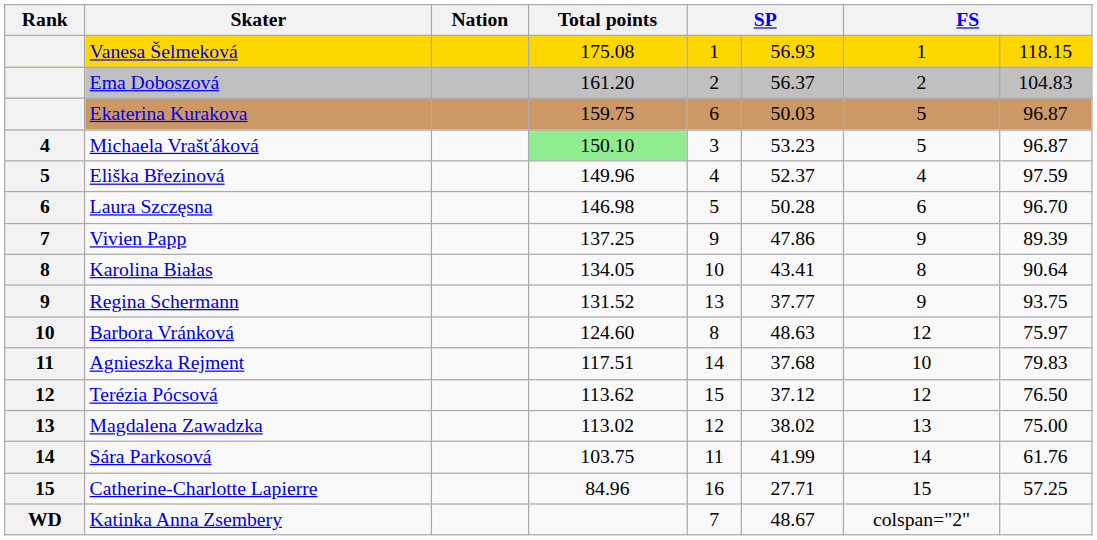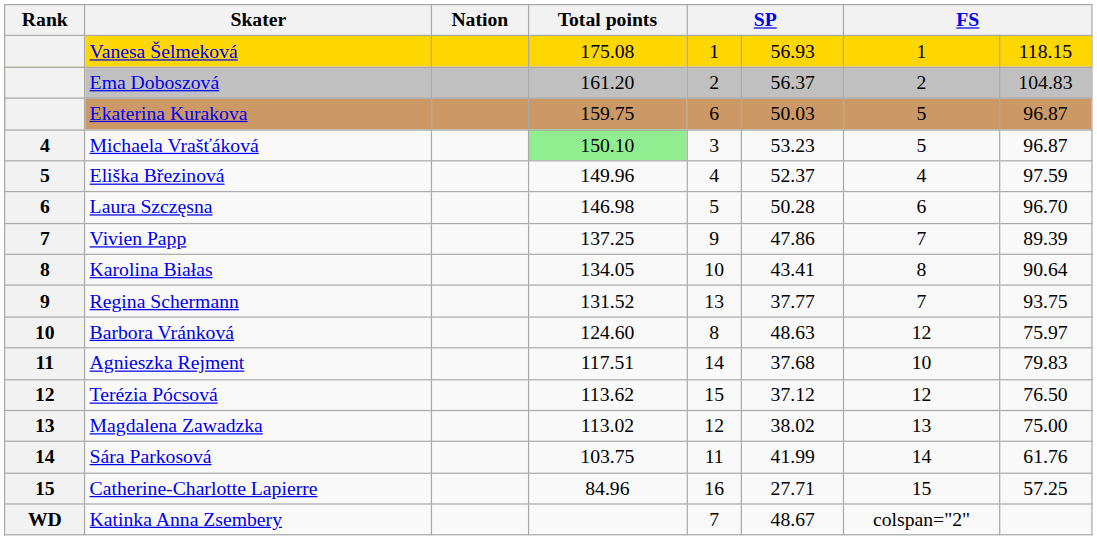(922, 238) 9 -> (922, 238) 7
(922, 301) 9 -> (922, 301) 7
